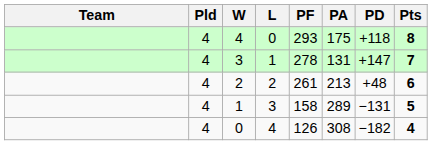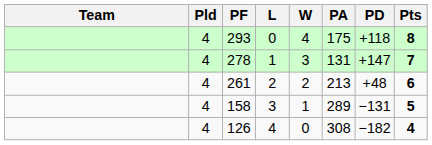columns swapped: (239, 15) <-> (305, 15)
